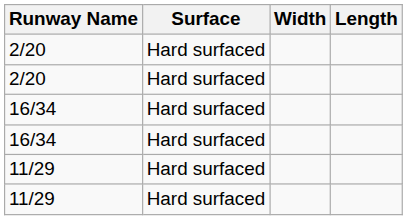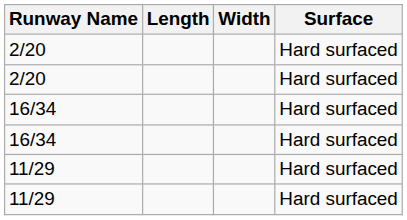columns swapped: (366, 19) <-> (206, 19)
